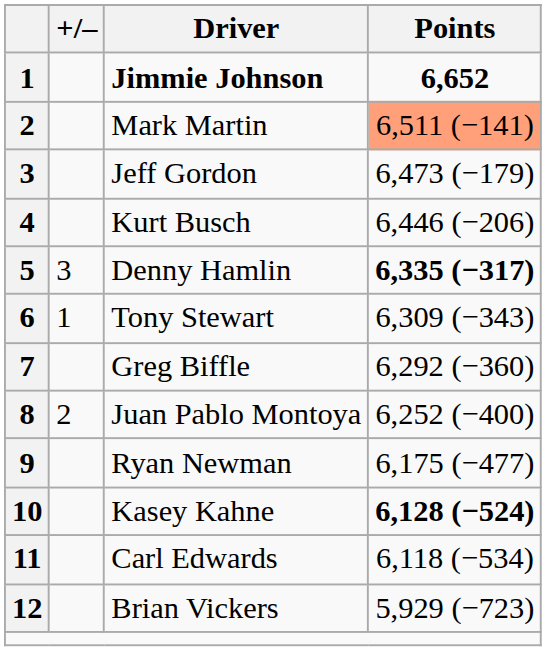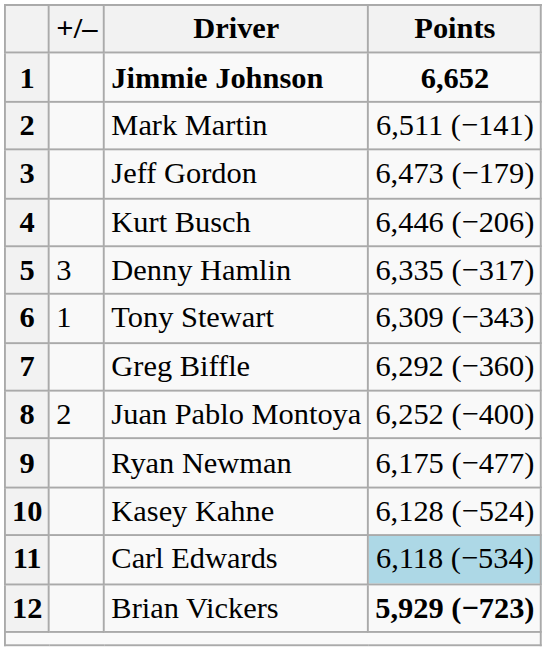(455, 125) lightsalmon background -> (455, 125) no background
(455, 269) bold -> (455, 269) normal
(455, 510) bold -> (455, 510) normal
(455, 558) no background -> (455, 558) lightblue background
(455, 607) normal -> (455, 607) bold
